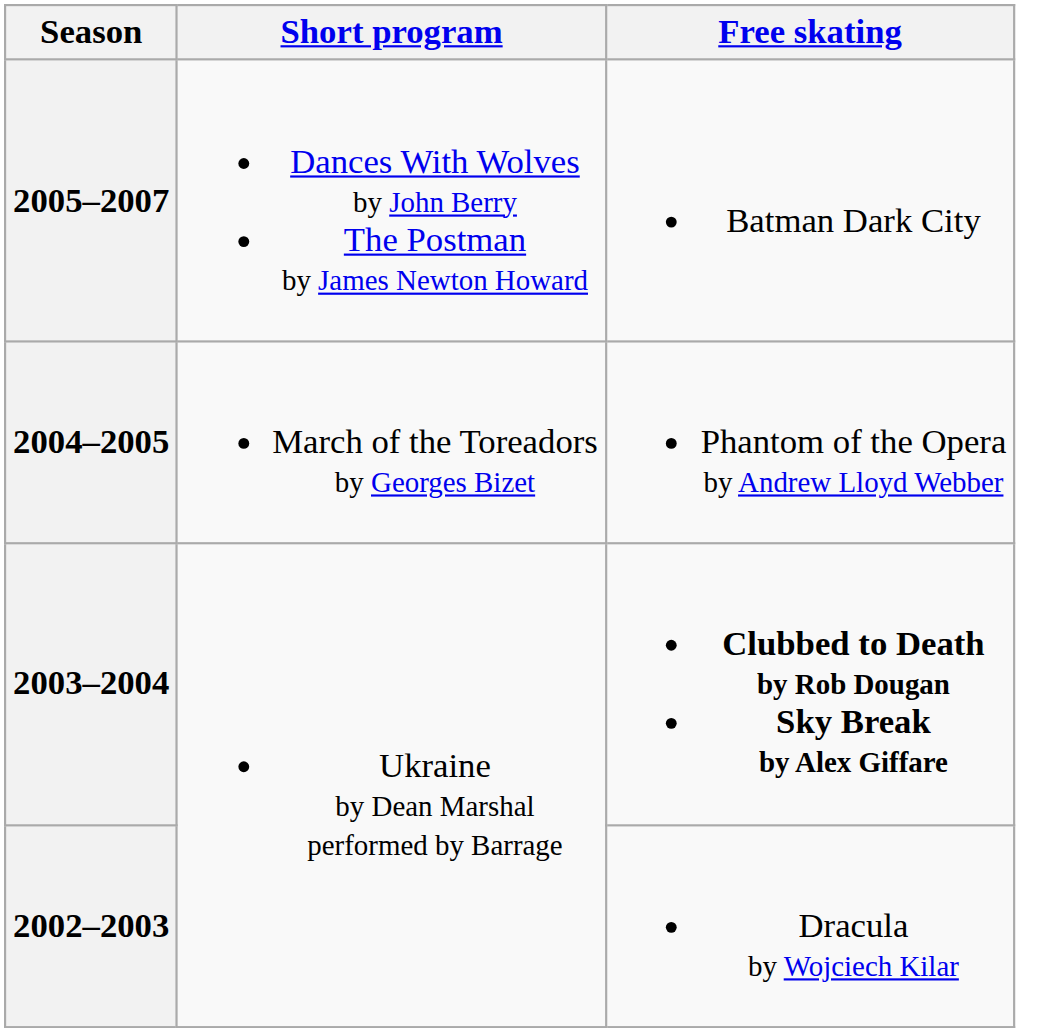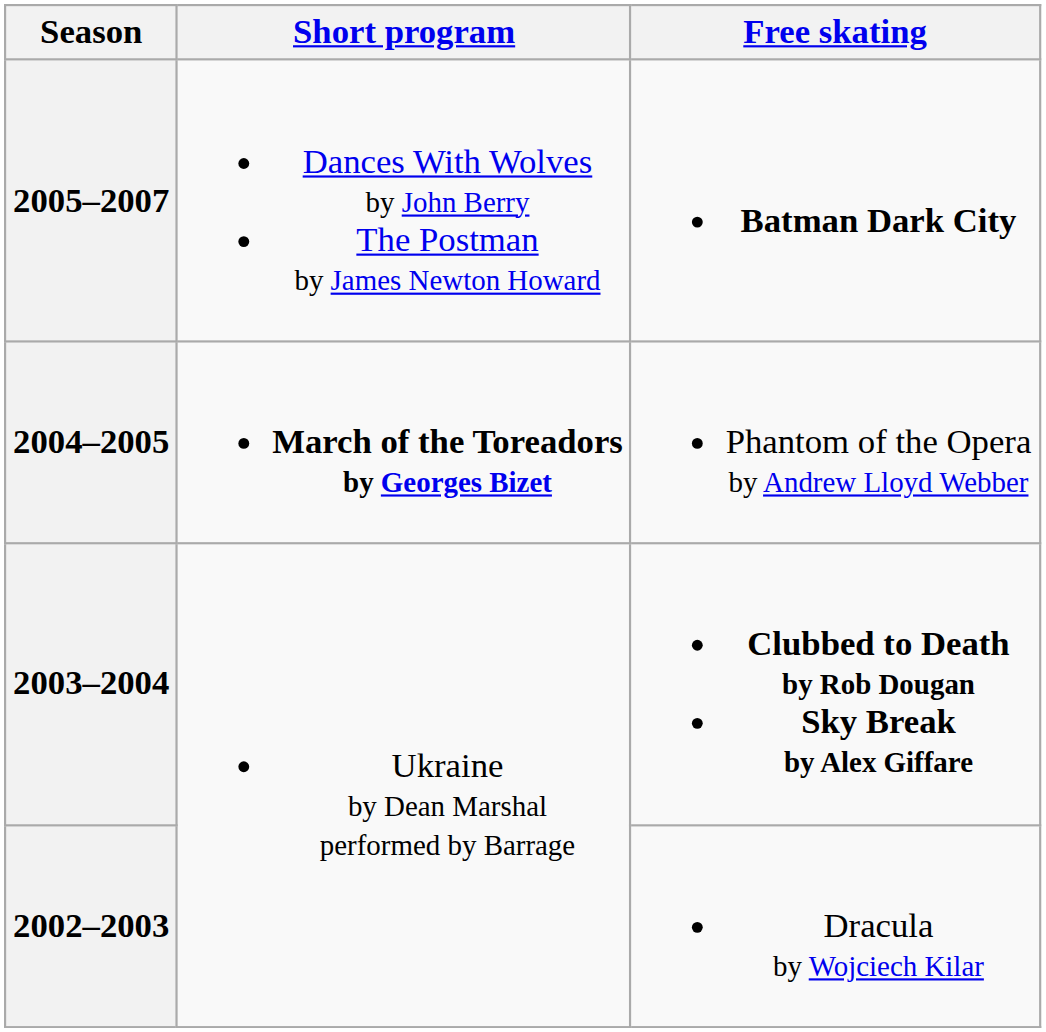(810, 220) normal -> (835, 220) bold
(392, 462) normal -> (404, 462) bold
